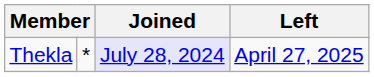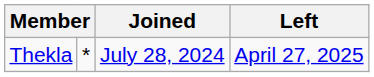(162, 54) lavender background -> (162, 54) no background
